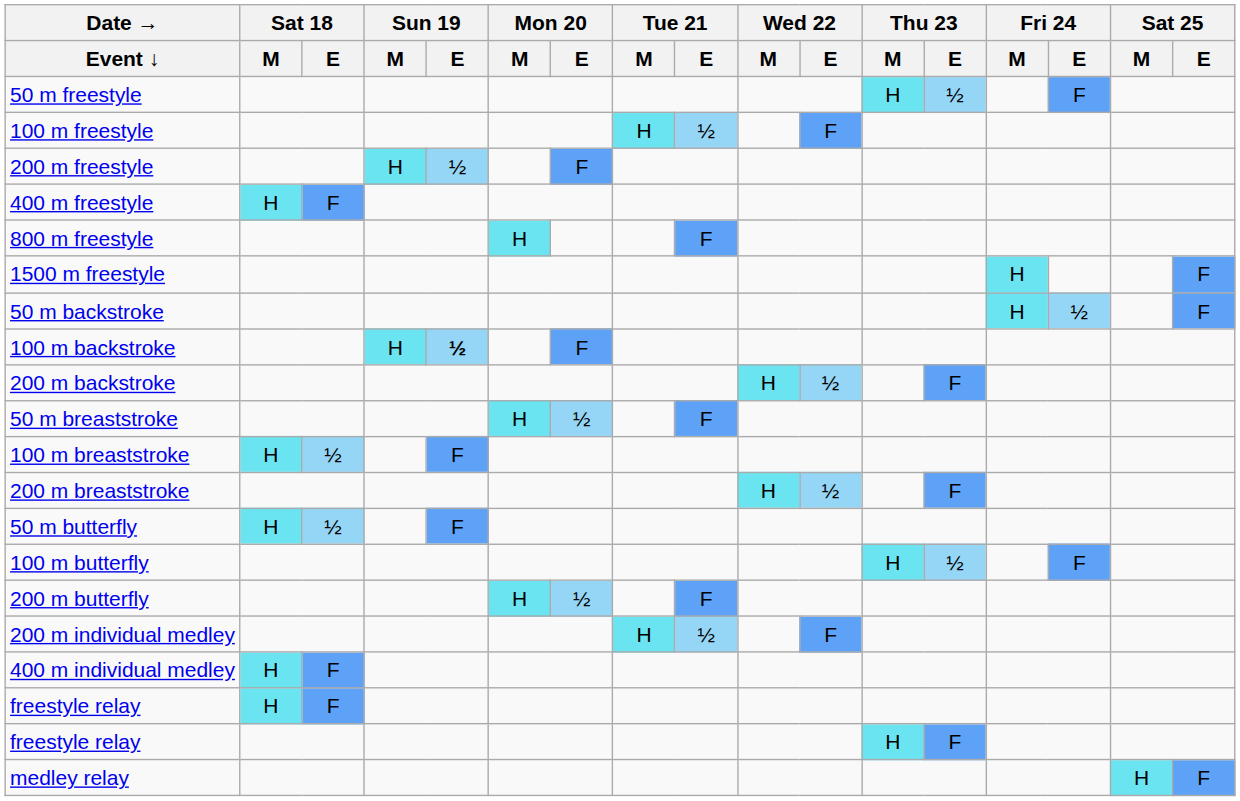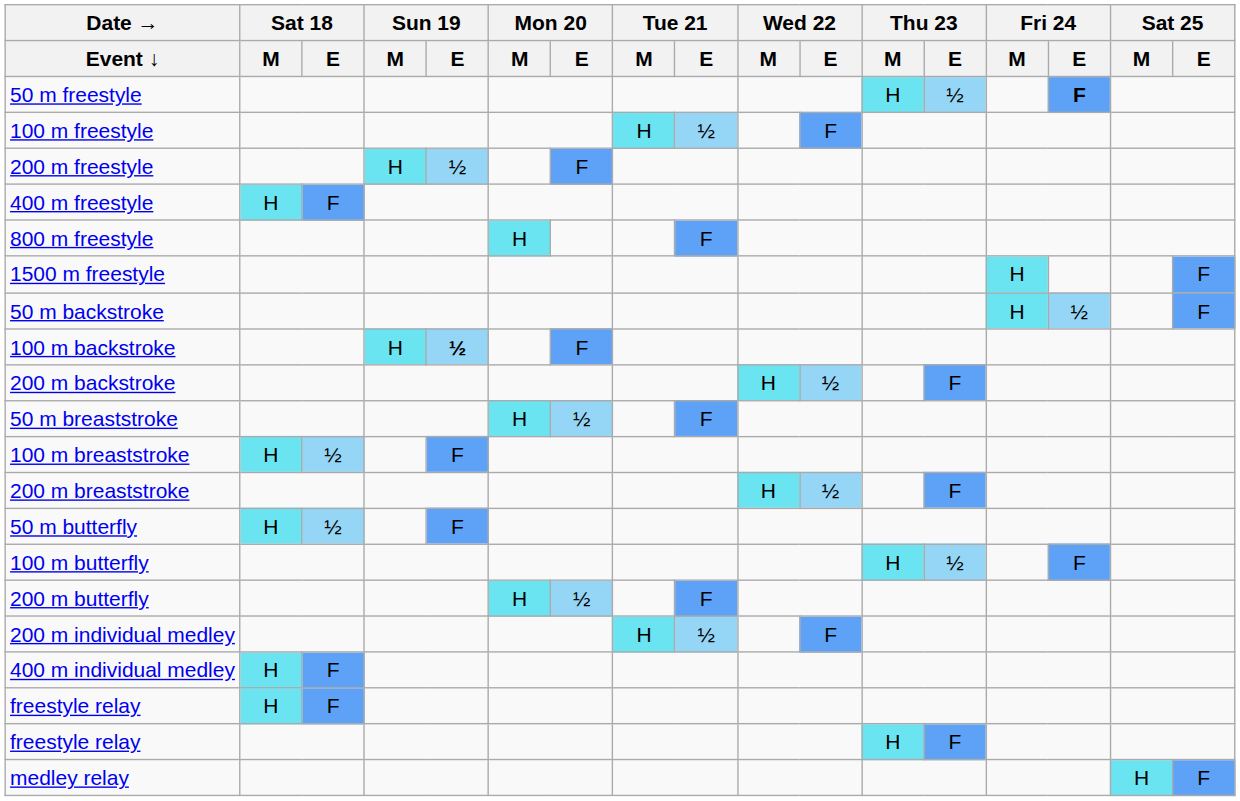(1079, 95) normal -> (1079, 95) bold
